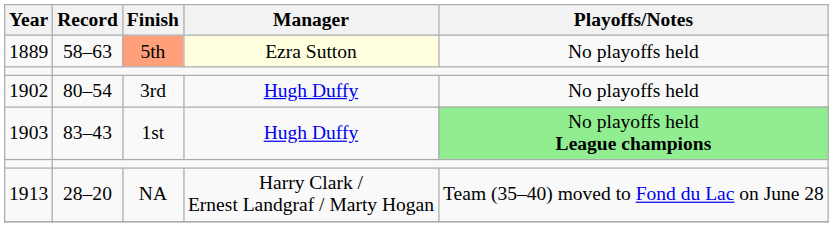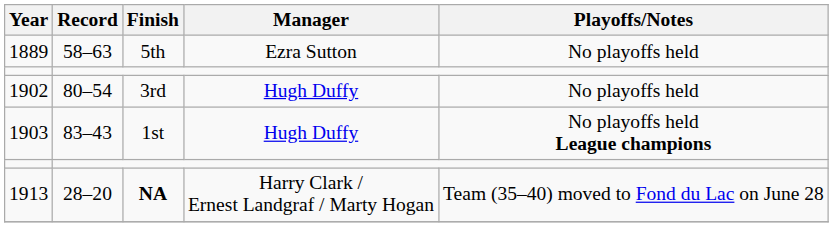(153, 50) lightsalmon background -> (153, 50) no background
(311, 50) lightyellow background -> (311, 50) no background
(633, 132) lightgreen background -> (633, 132) no background
(153, 194) normal -> (153, 194) bold
